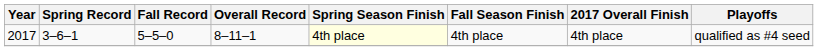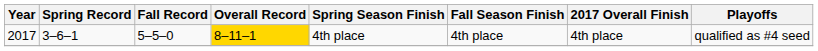(235, 35) no background -> (235, 35) gold background
(338, 35) lightyellow background -> (338, 35) no background
